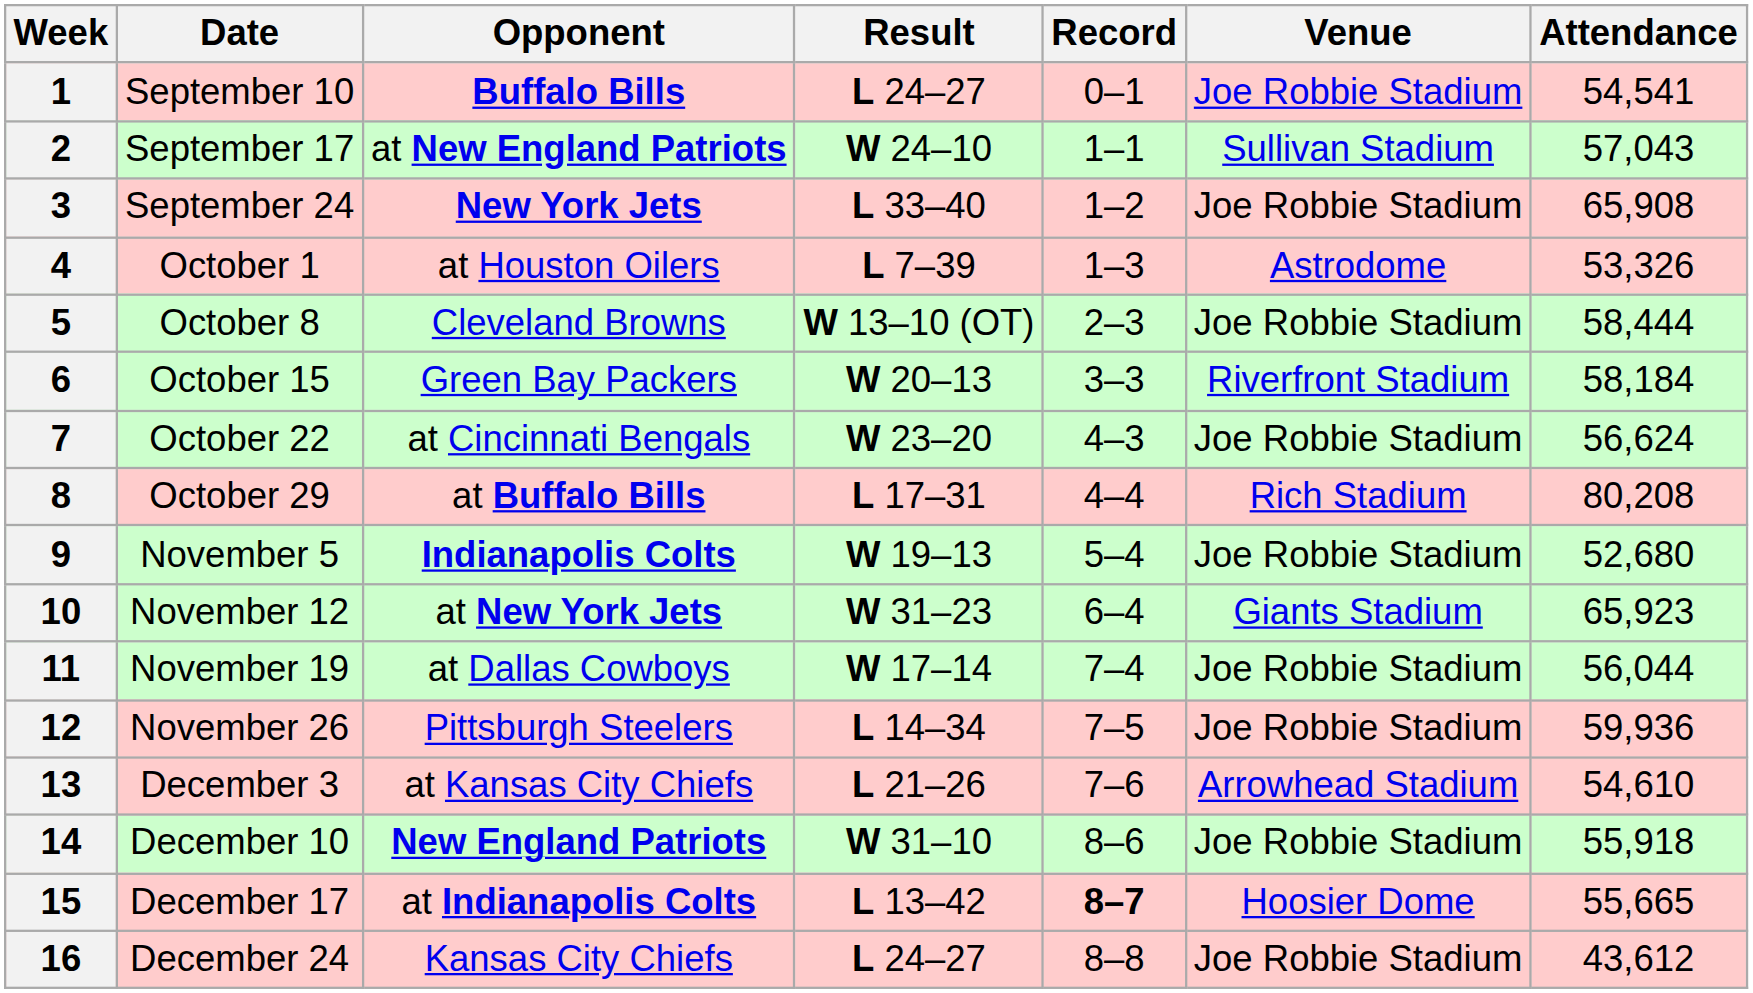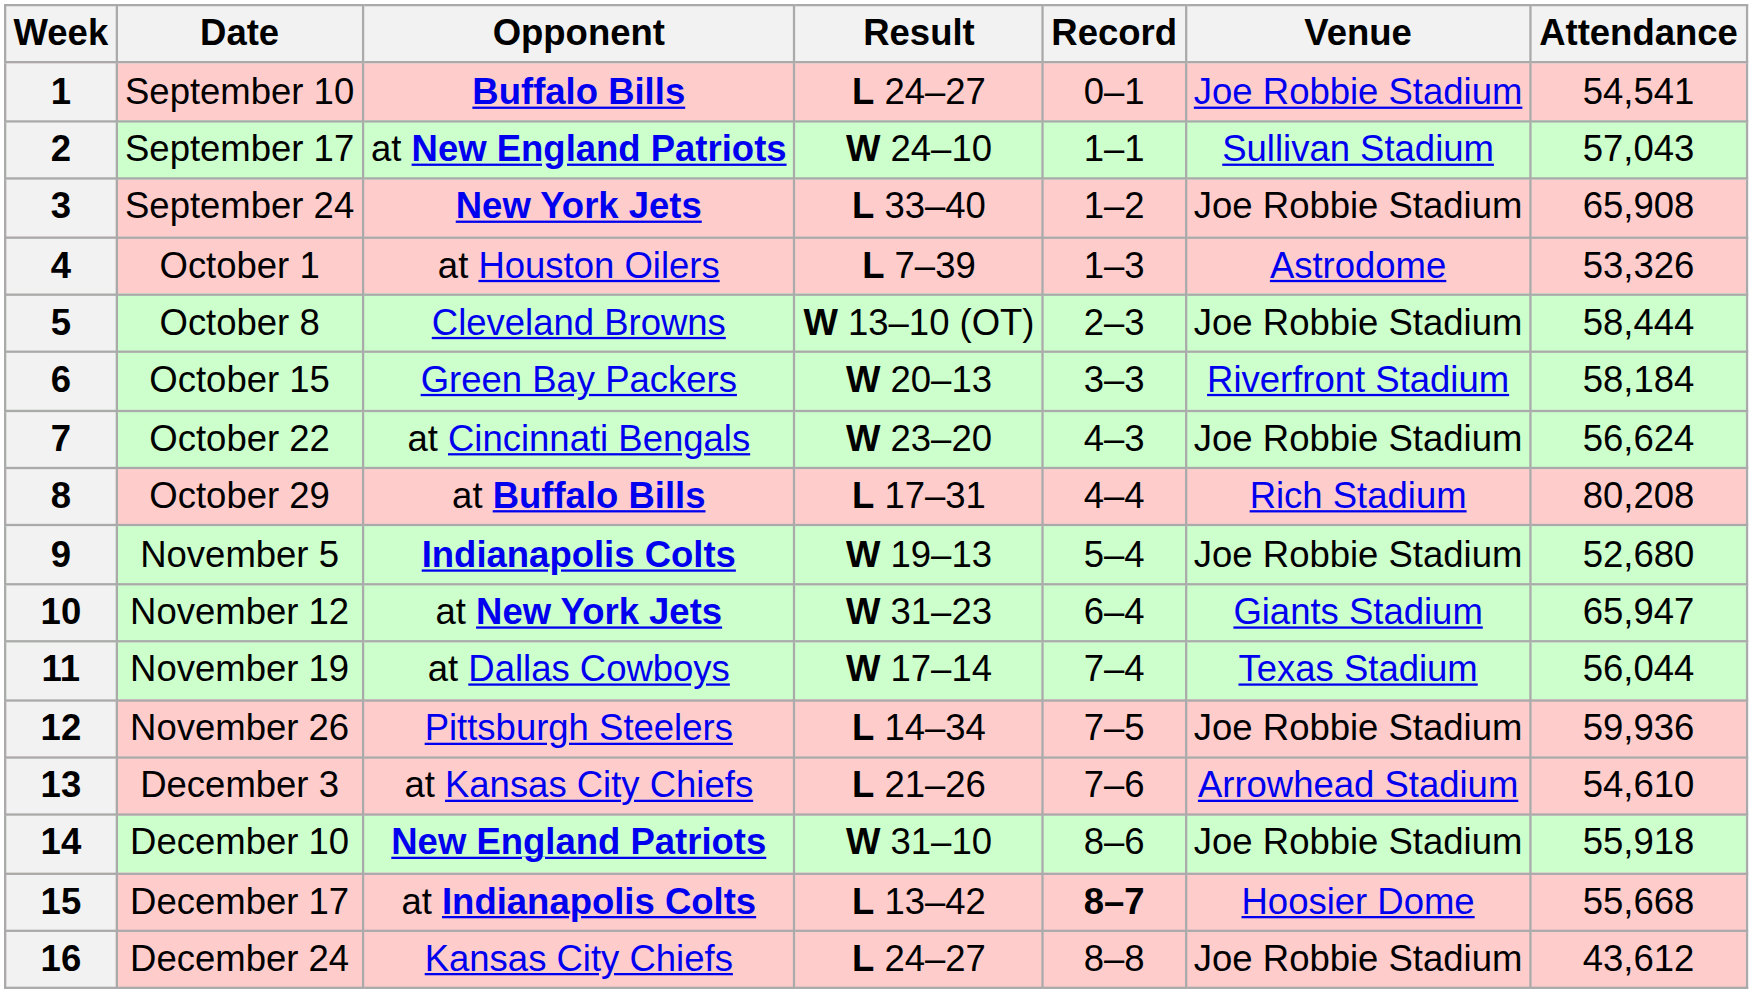(1639, 611) 65,923 -> (1639, 611) 65,947
(1358, 669) Joe Robbie Stadium -> (1358, 669) Texas Stadium
(1639, 901) 55,665 -> (1639, 901) 55,668
